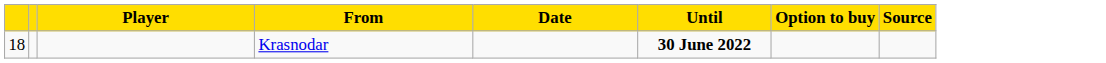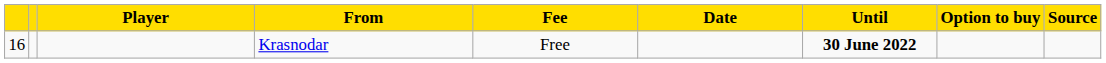+ column: (555, 17)
(17, 44) 18 -> (17, 44) 16
